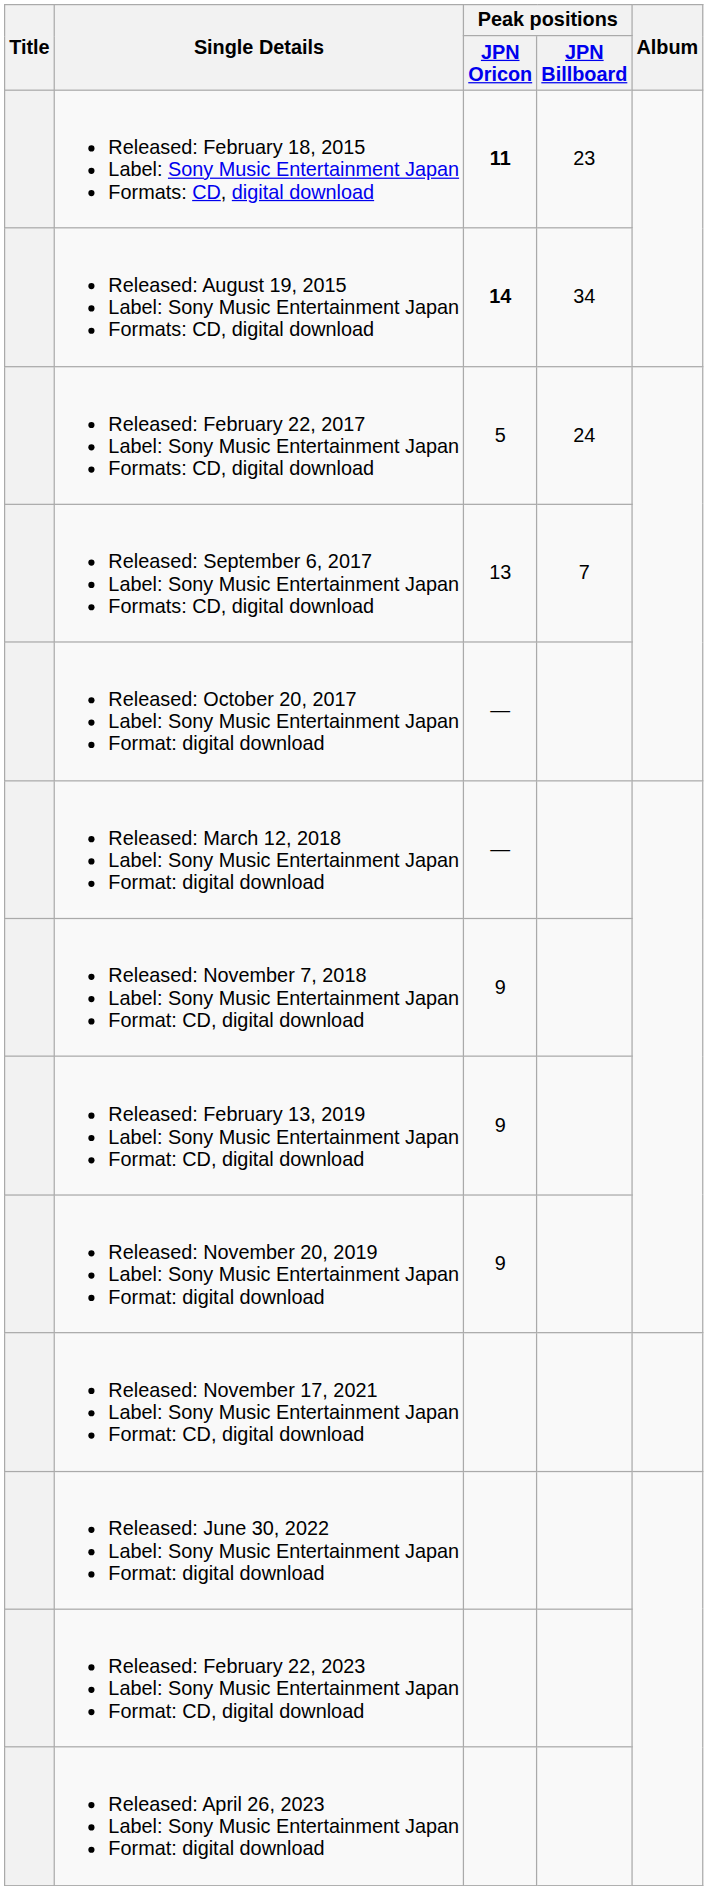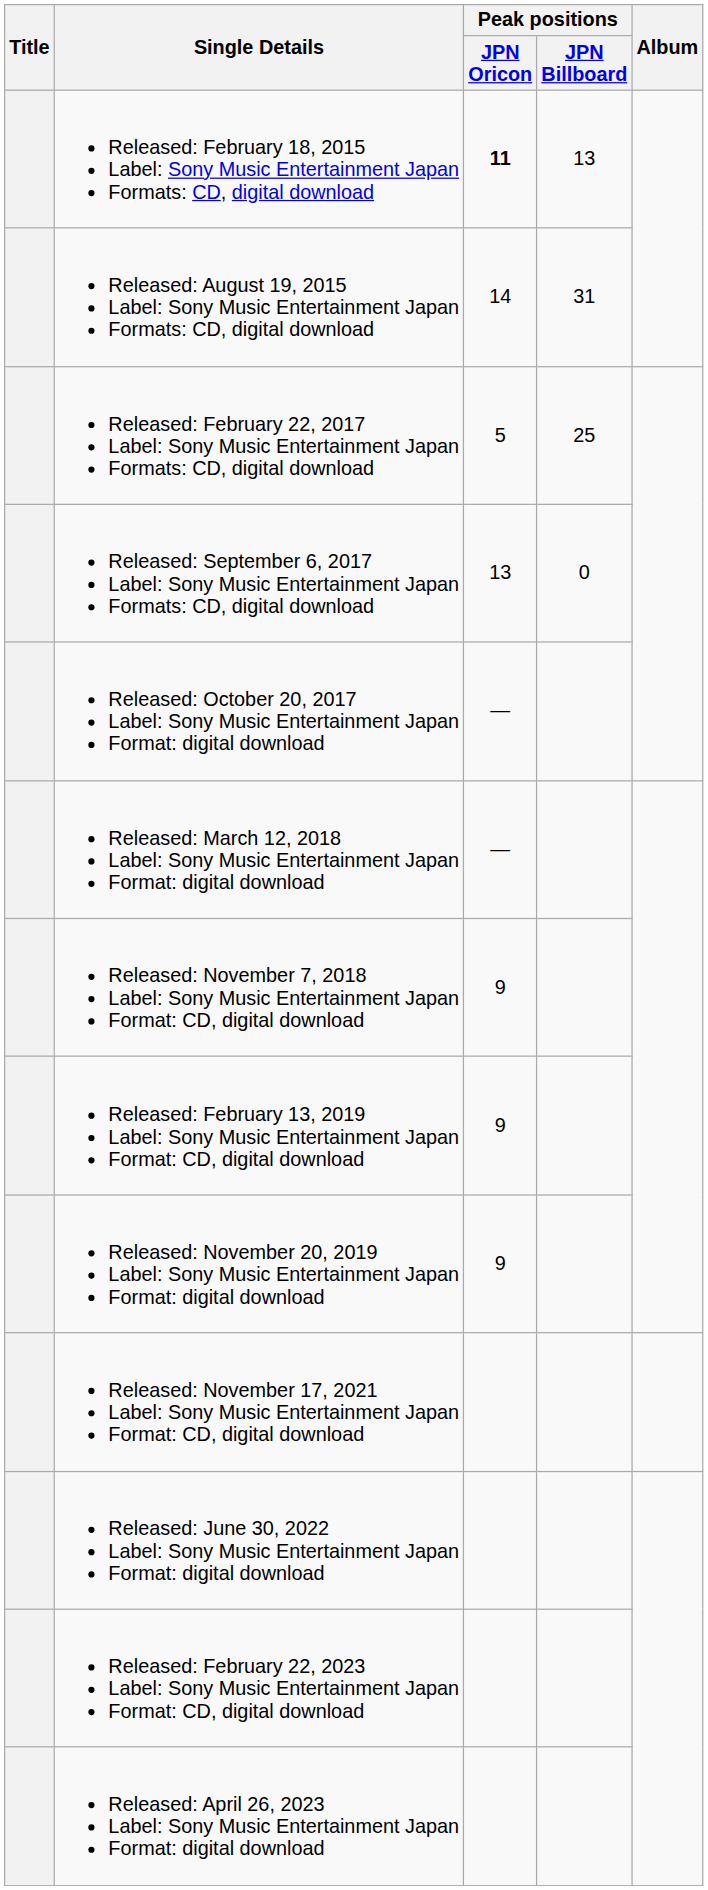(584, 158) 23 -> (584, 158) 13
(500, 296) bold -> (500, 296) normal
(584, 296) 34 -> (584, 296) 31
(584, 435) 24 -> (584, 435) 25
(584, 573) 7 -> (584, 573) 0
